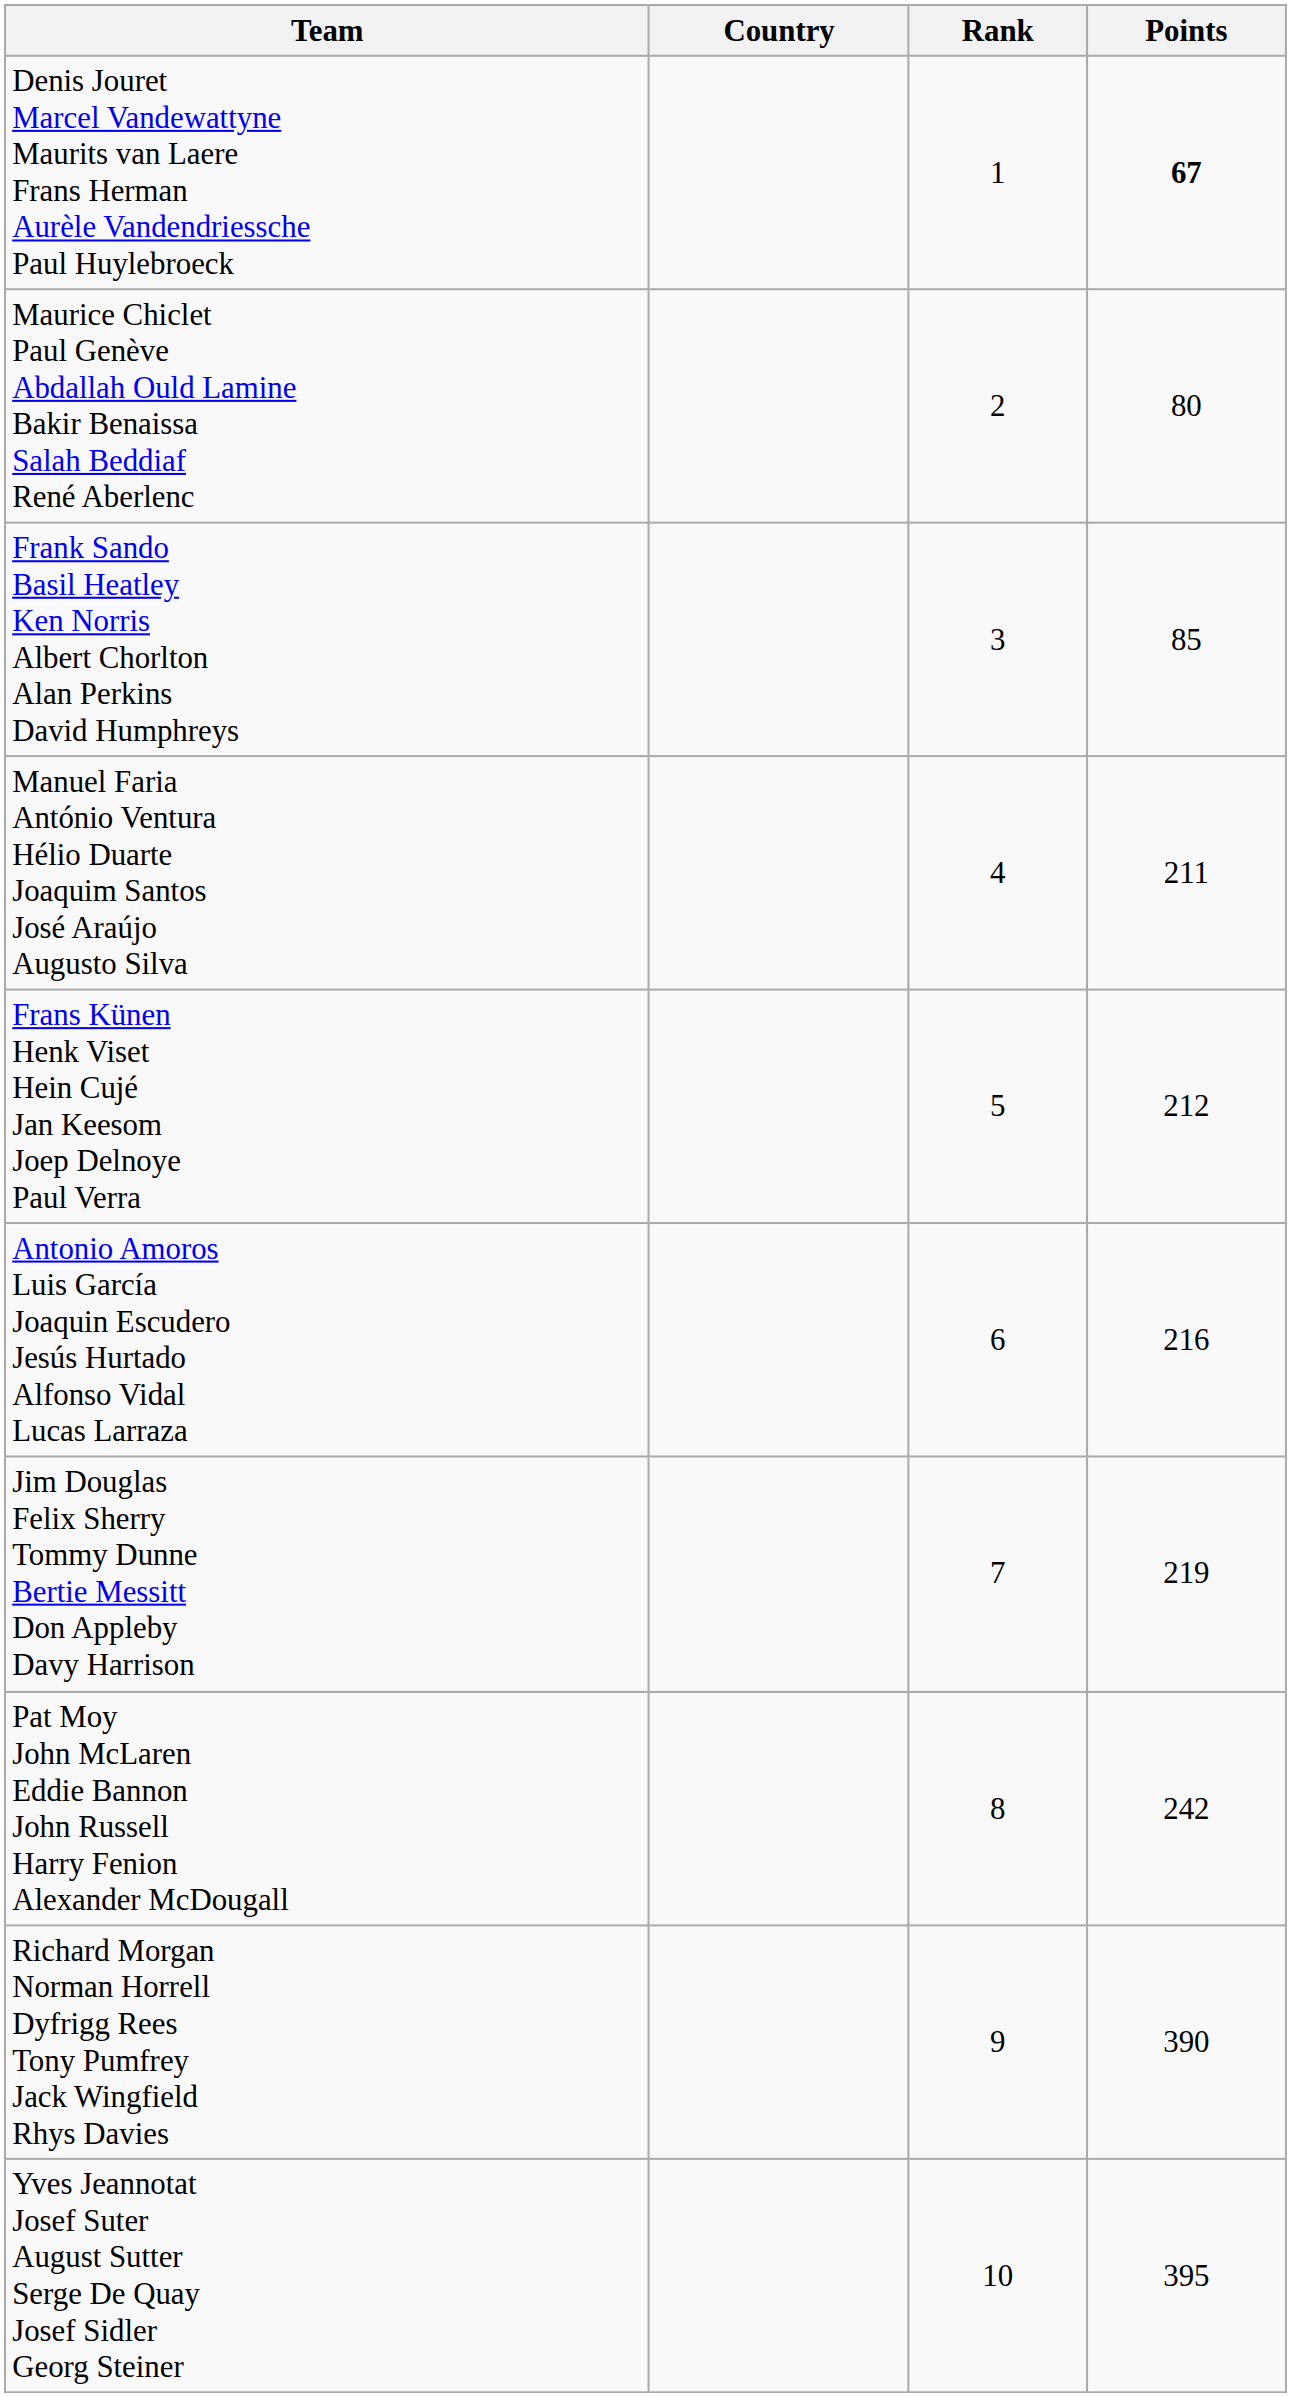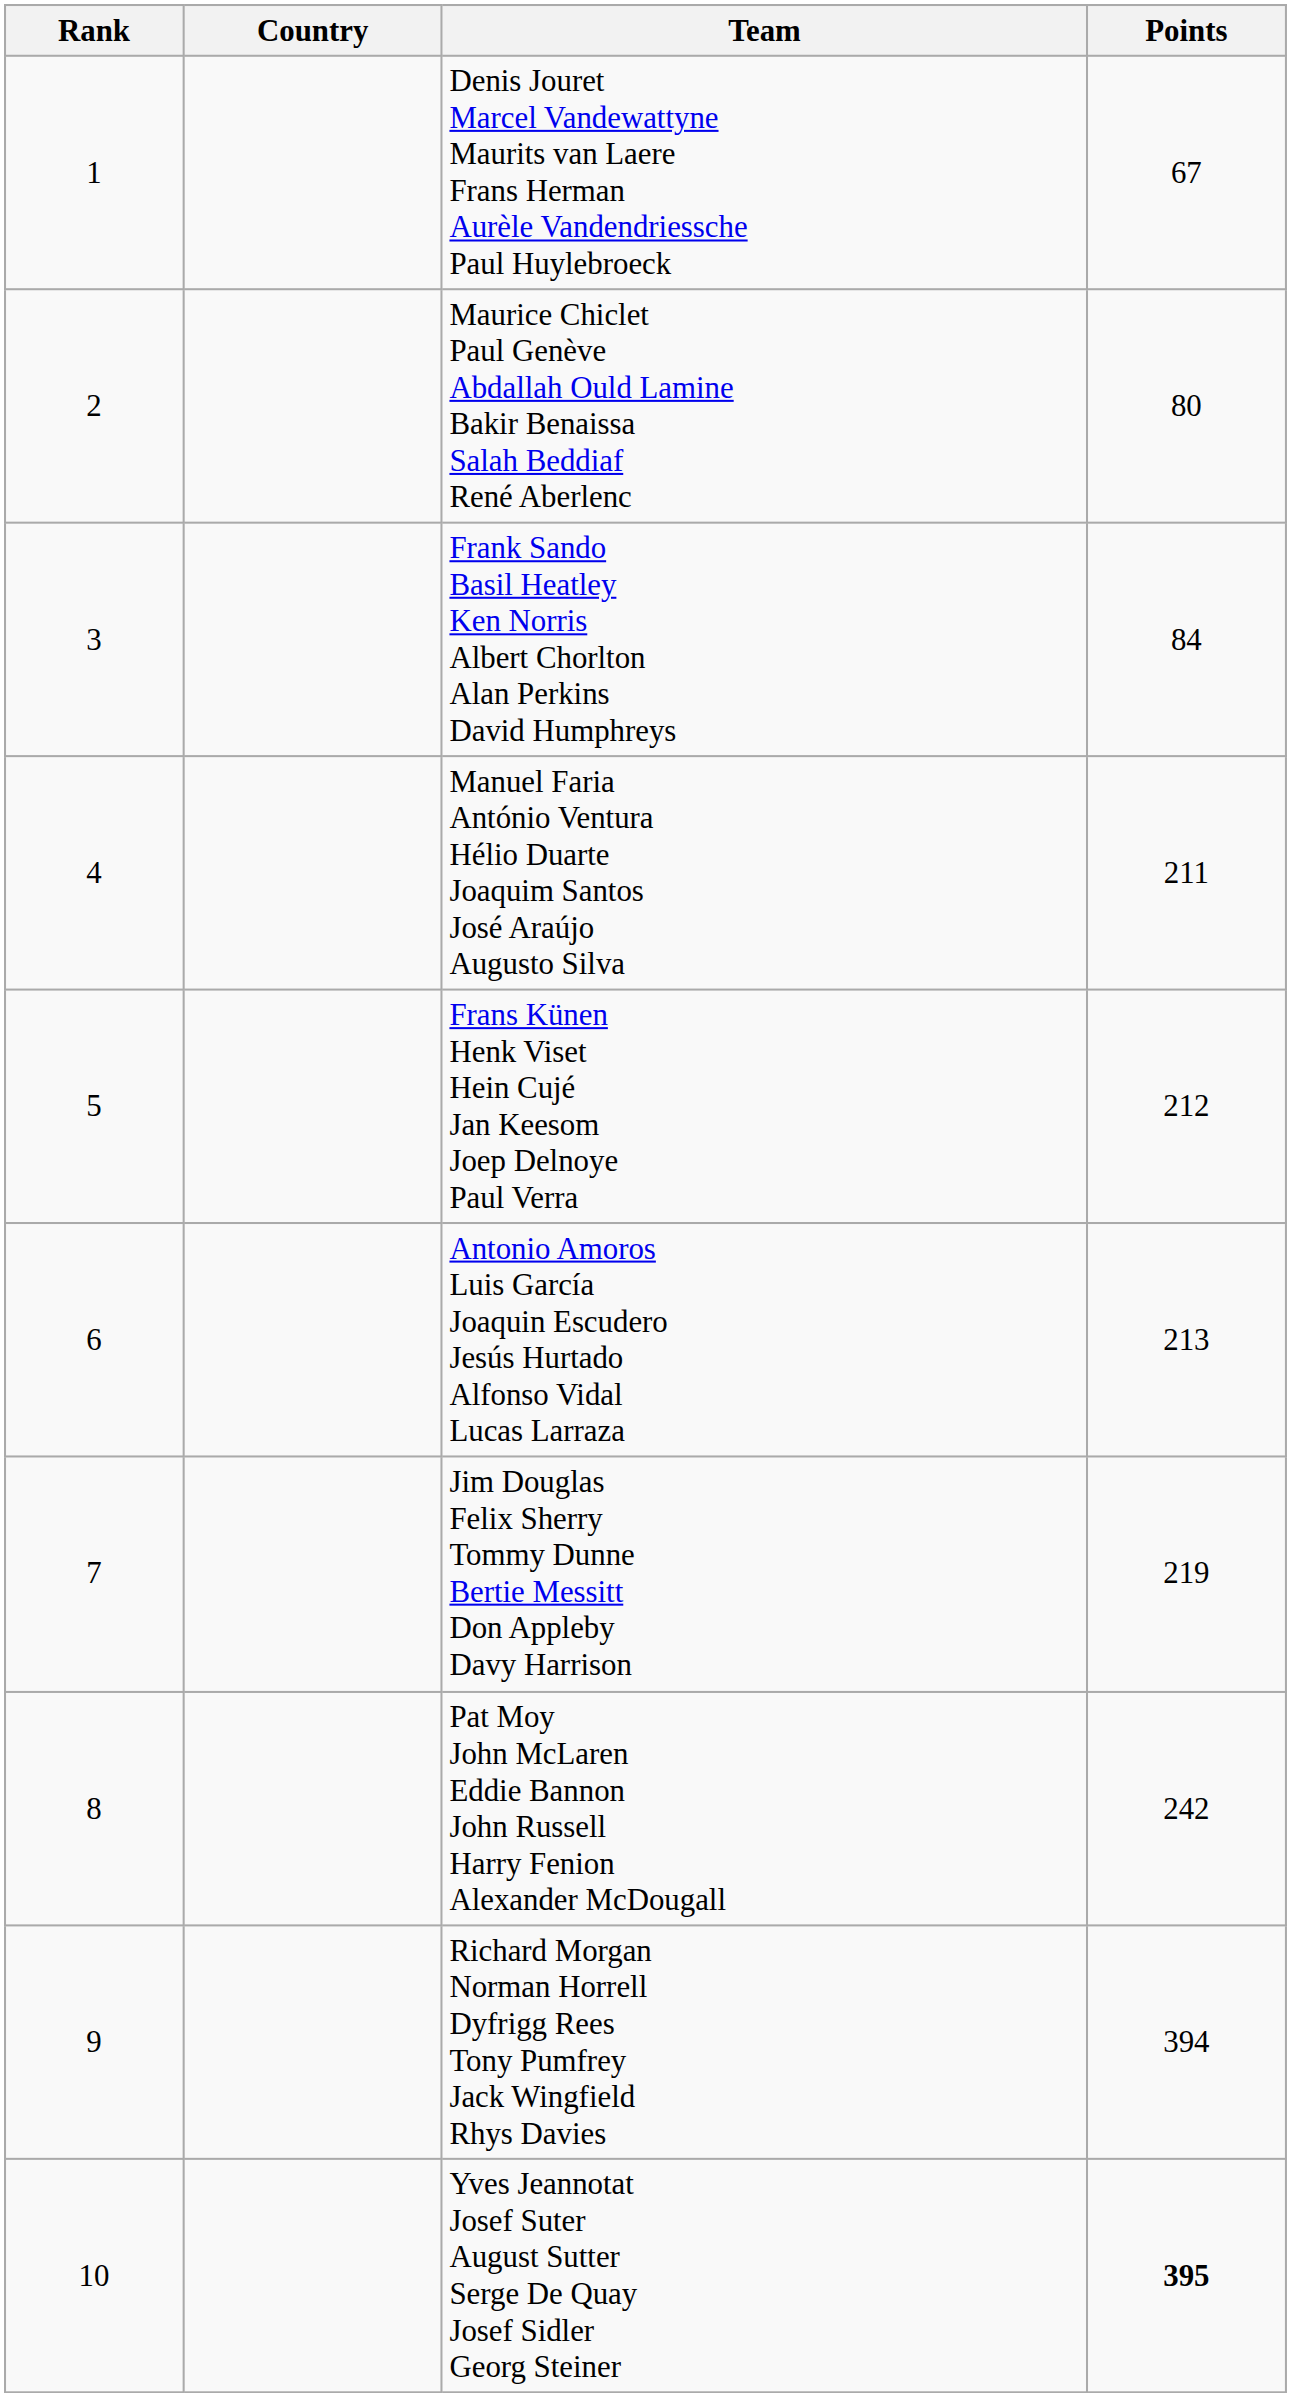columns swapped: (998, 30) <-> (327, 30)
(1186, 172) bold -> (1186, 172) normal
(1186, 639) 85 -> (1186, 639) 84
(1186, 1340) 216 -> (1186, 1340) 213
(1186, 2040) 390 -> (1186, 2040) 394
(1186, 2274) normal -> (1186, 2274) bold
